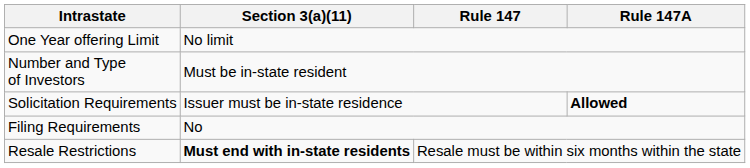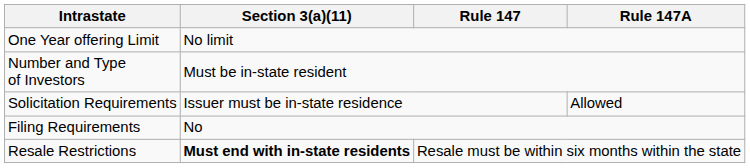(599, 103) bold -> (596, 103) normal
